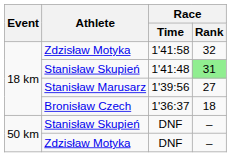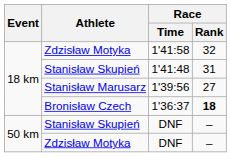(209, 69) lightgreen background -> (209, 69) no background
(209, 106) normal -> (209, 106) bold
